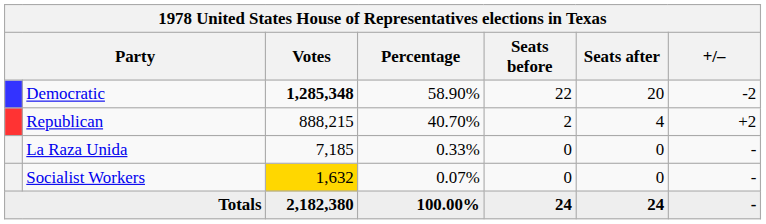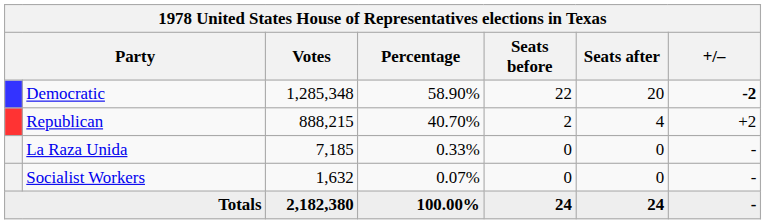(320, 94) bold -> (320, 94) normal
(749, 94) normal -> (749, 94) bold
(335, 177) gold background -> (335, 177) no background
